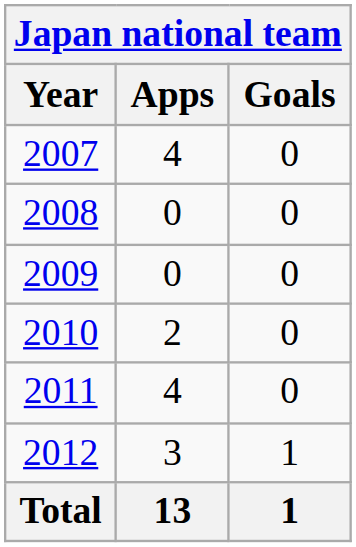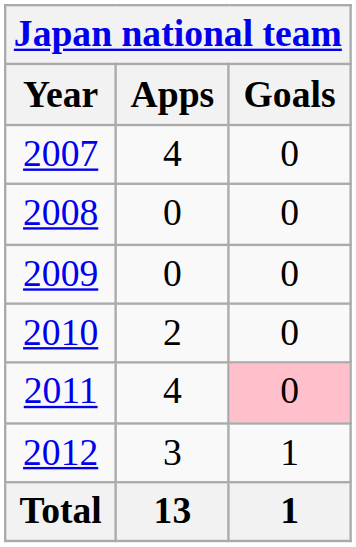(290, 392) no background -> (290, 392) pink background
